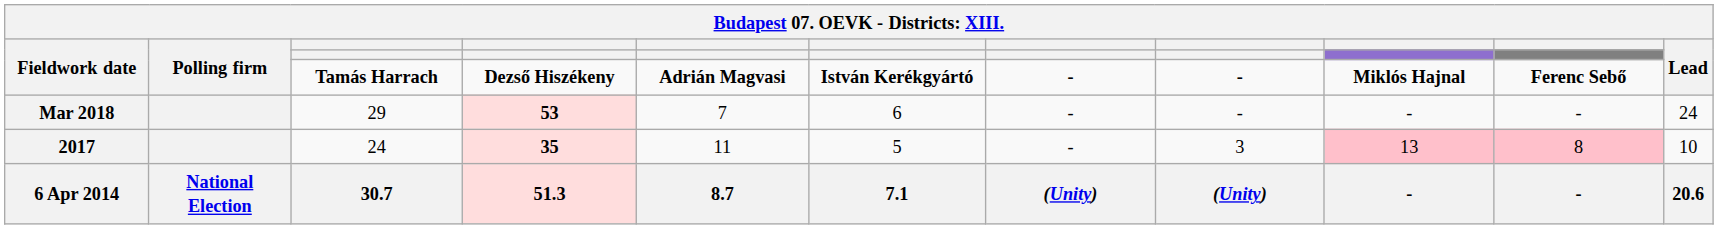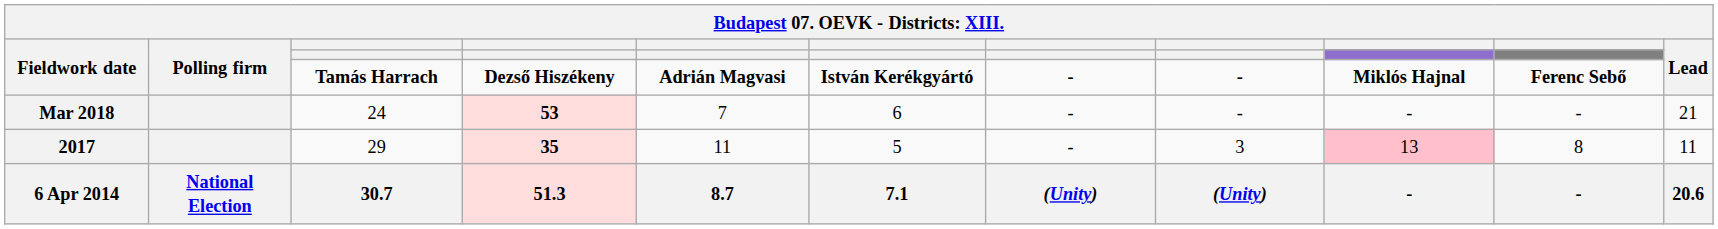(377, 112) 29 -> (377, 112) 24
(1688, 112) 24 -> (1688, 112) 21
(377, 147) 24 -> (377, 147) 29
(1579, 147) pink background -> (1579, 147) no background
(1688, 147) 10 -> (1688, 147) 11
